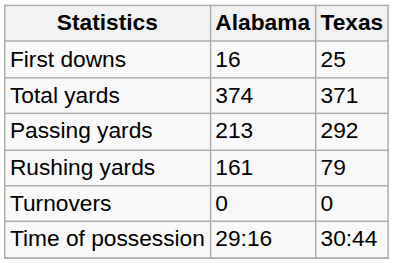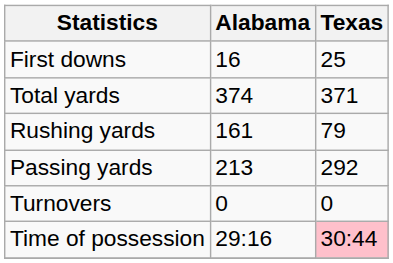rows swapped: (83, 167) <-> (81, 131)
(349, 239) no background -> (349, 239) pink background
